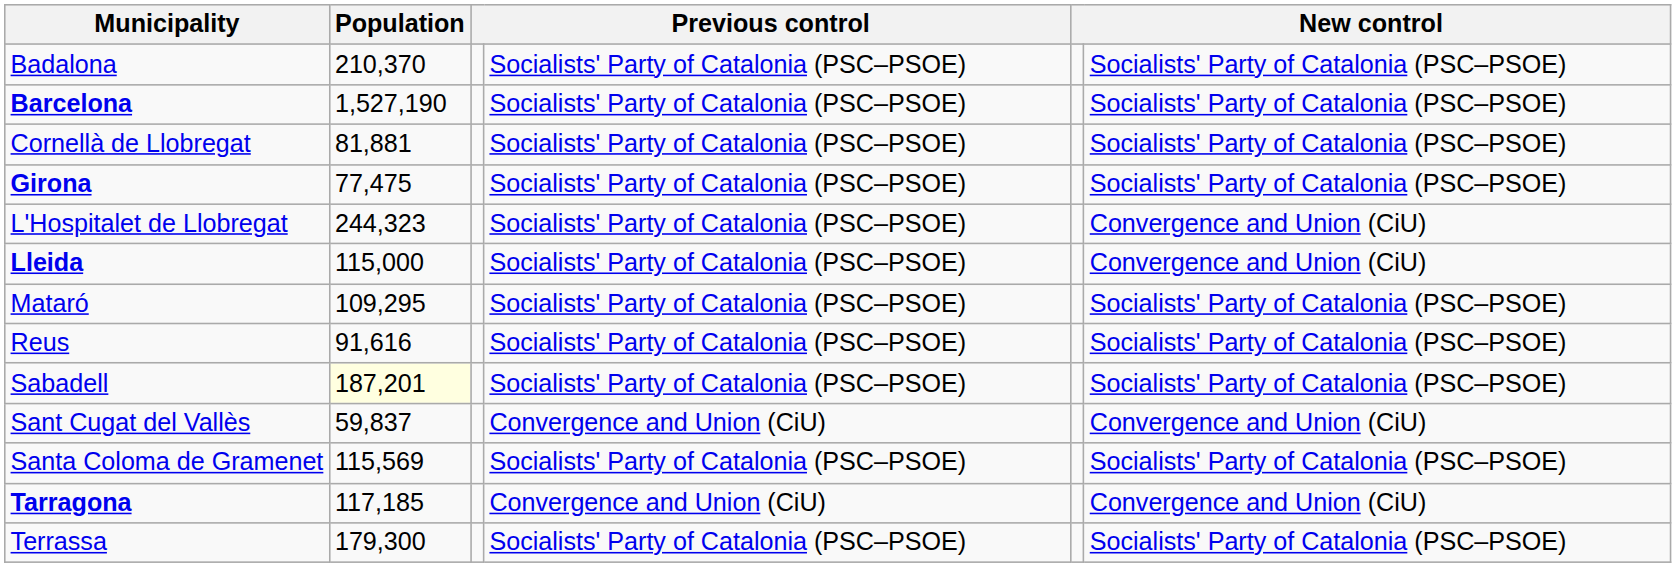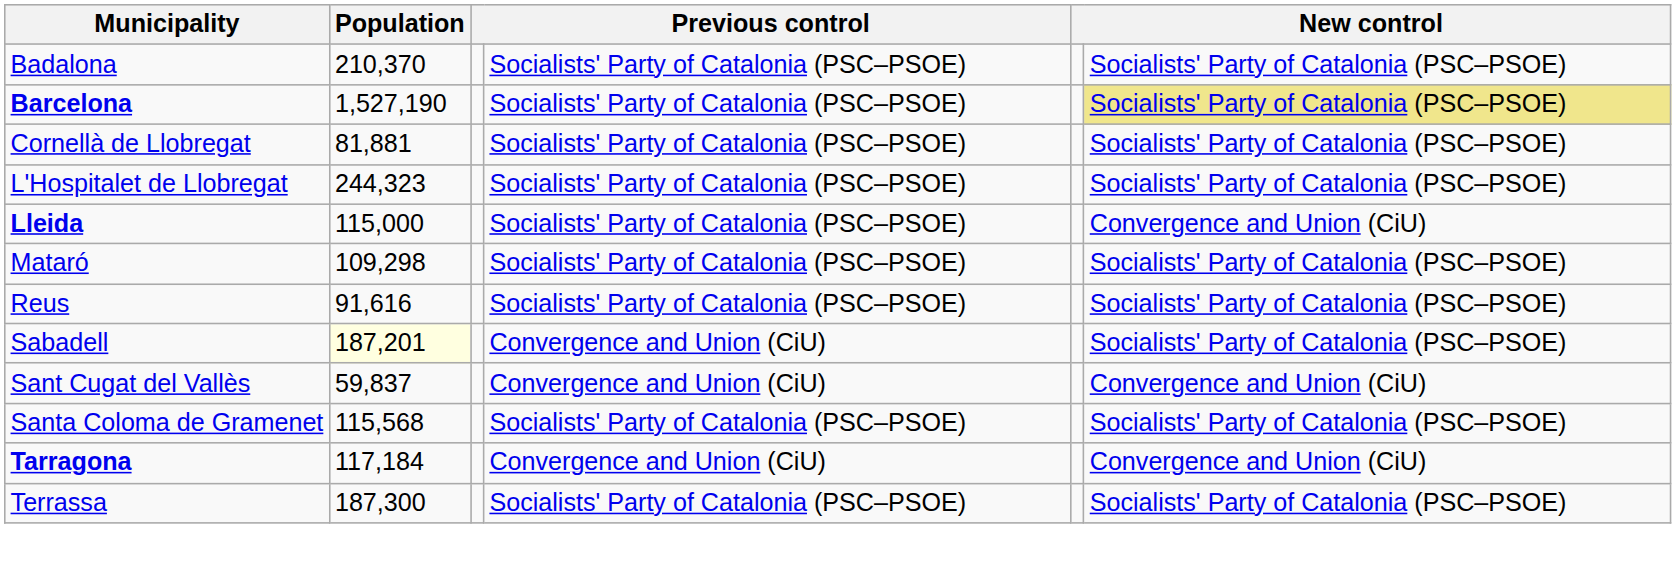(1328, 104) no background -> (1328, 104) khaki background
- row: (51, 183)
(1258, 223) Convergence and Union (CiU) -> (1328, 183) Socialists' Party of Catalonia (PSC–PSOE)
(380, 303) 109,295 -> (380, 263) 109,298
(728, 382) Socialists' Party of Catalonia (PSC–PSOE) -> (658, 343) Convergence and Union (CiU)
(379, 462) 115,569 -> (379, 422) 115,568
(379, 502) 117,185 -> (379, 462) 117,184
(380, 542) 179,300 -> (380, 502) 187,300
